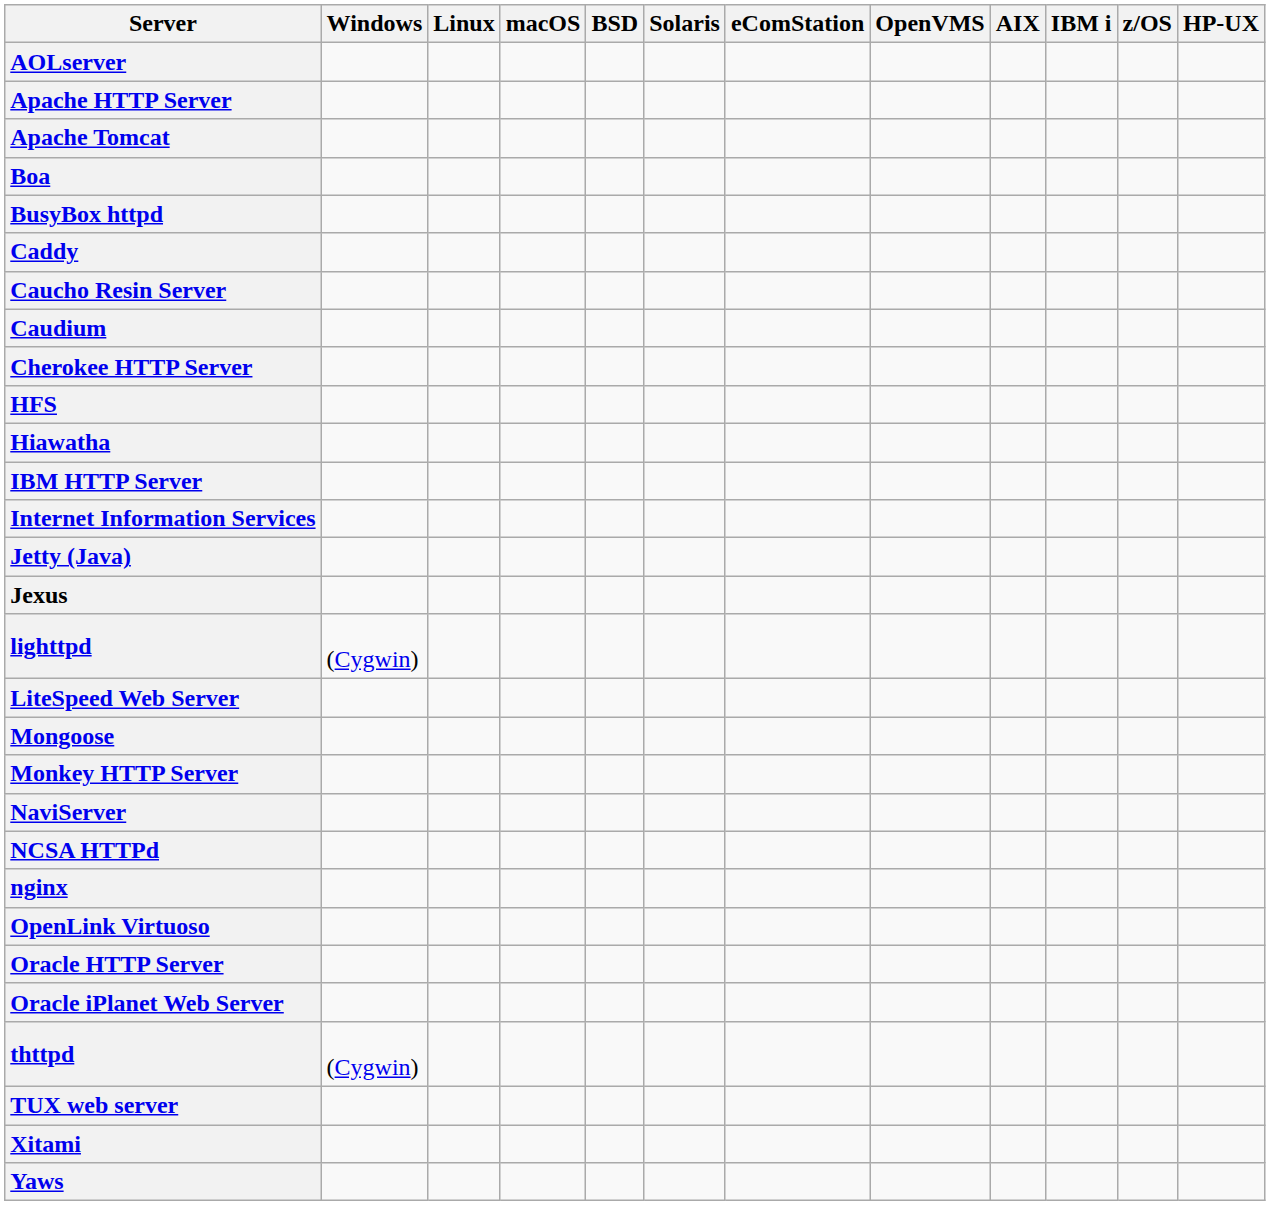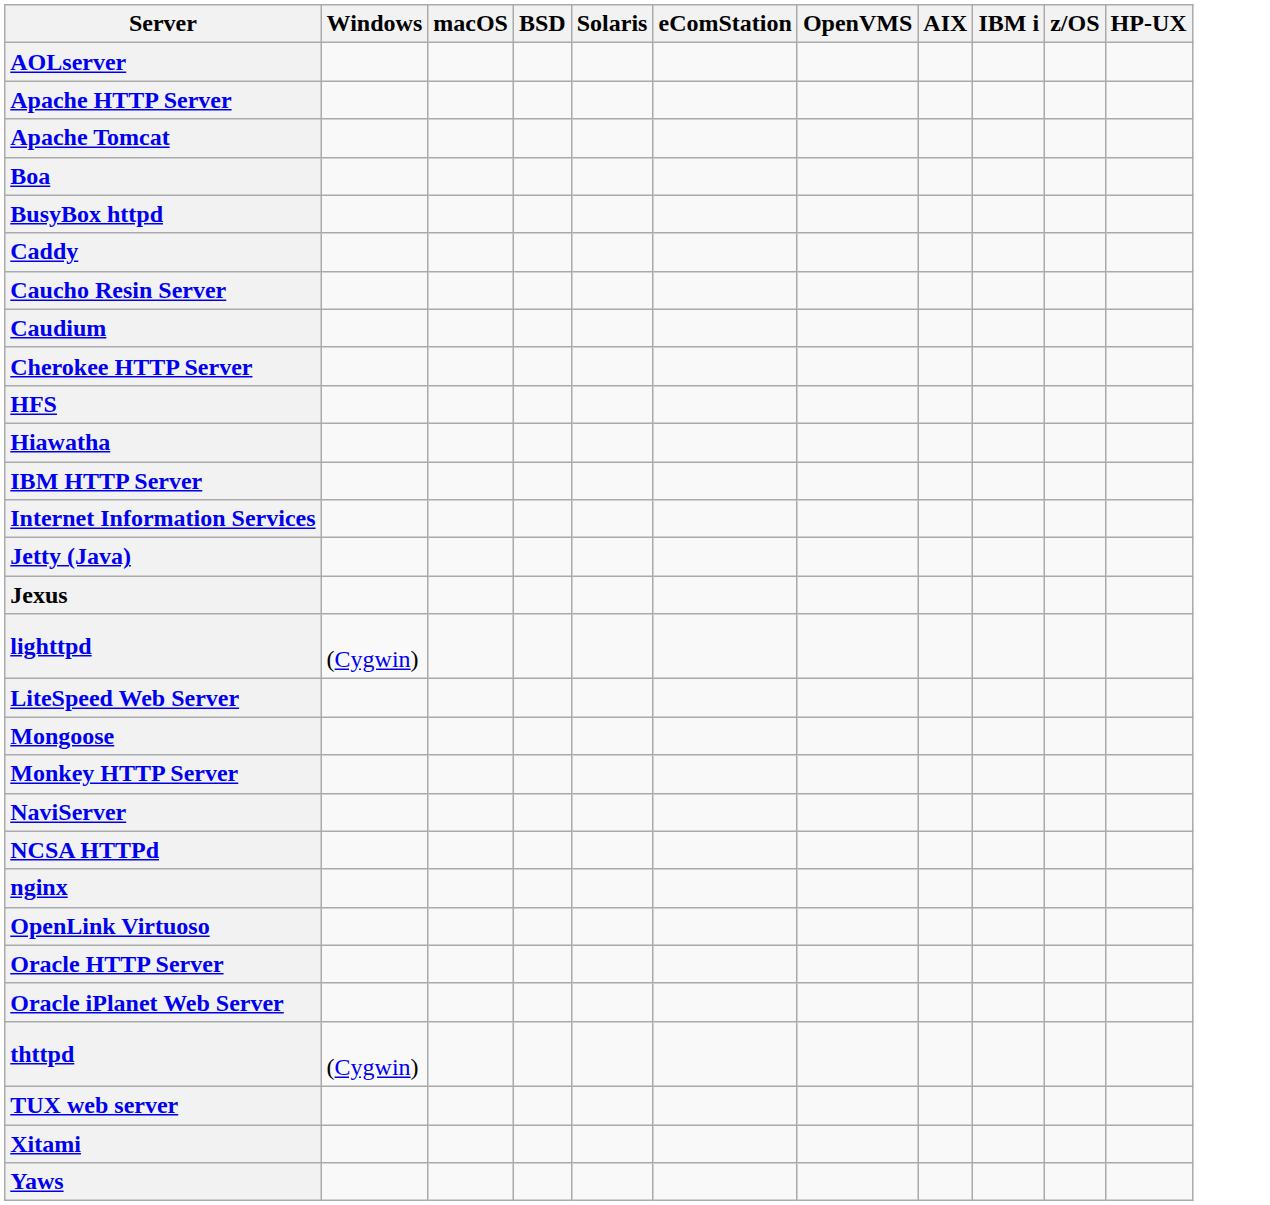- column: (464, 23)
